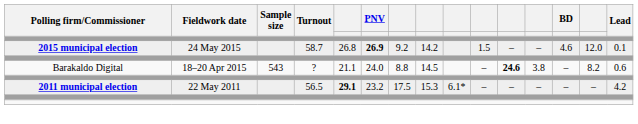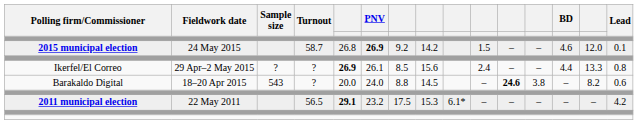+ row: (88, 68)
(347, 68) 21.1 -> (347, 83) 20.0
